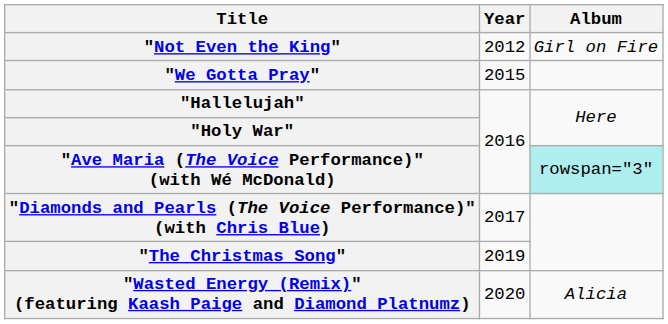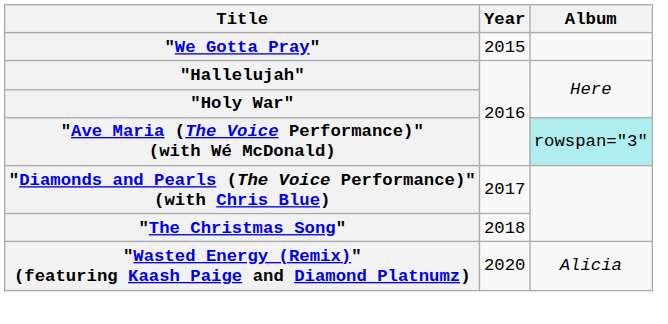- row: (242, 47)
(505, 256) 2019 -> (505, 228) 2018
